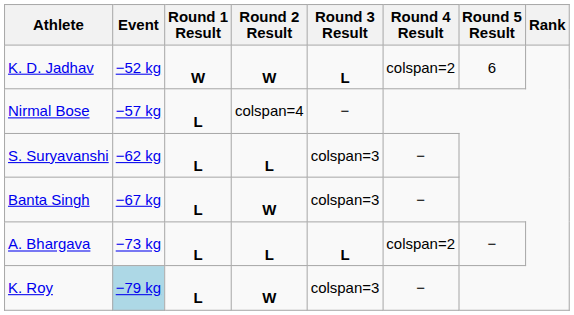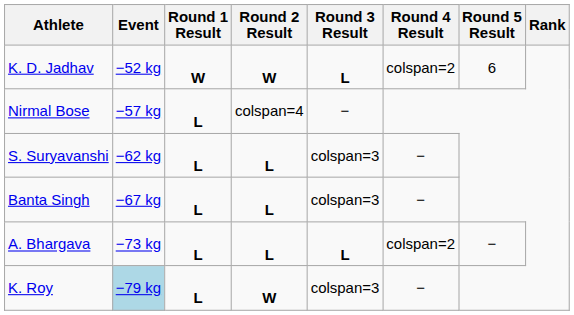(269, 210) W -> (269, 210) L
